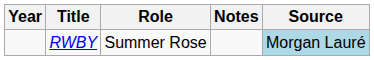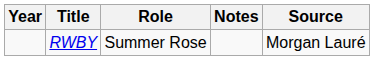(316, 42) lightblue background -> (316, 42) no background
